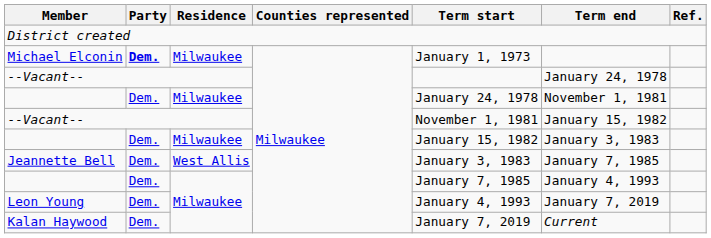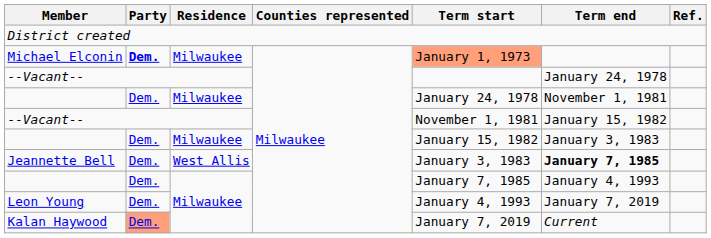(473, 56) no background -> (473, 56) lightsalmon background
(602, 160) normal -> (602, 160) bold
(144, 223) no background -> (144, 223) lightsalmon background
